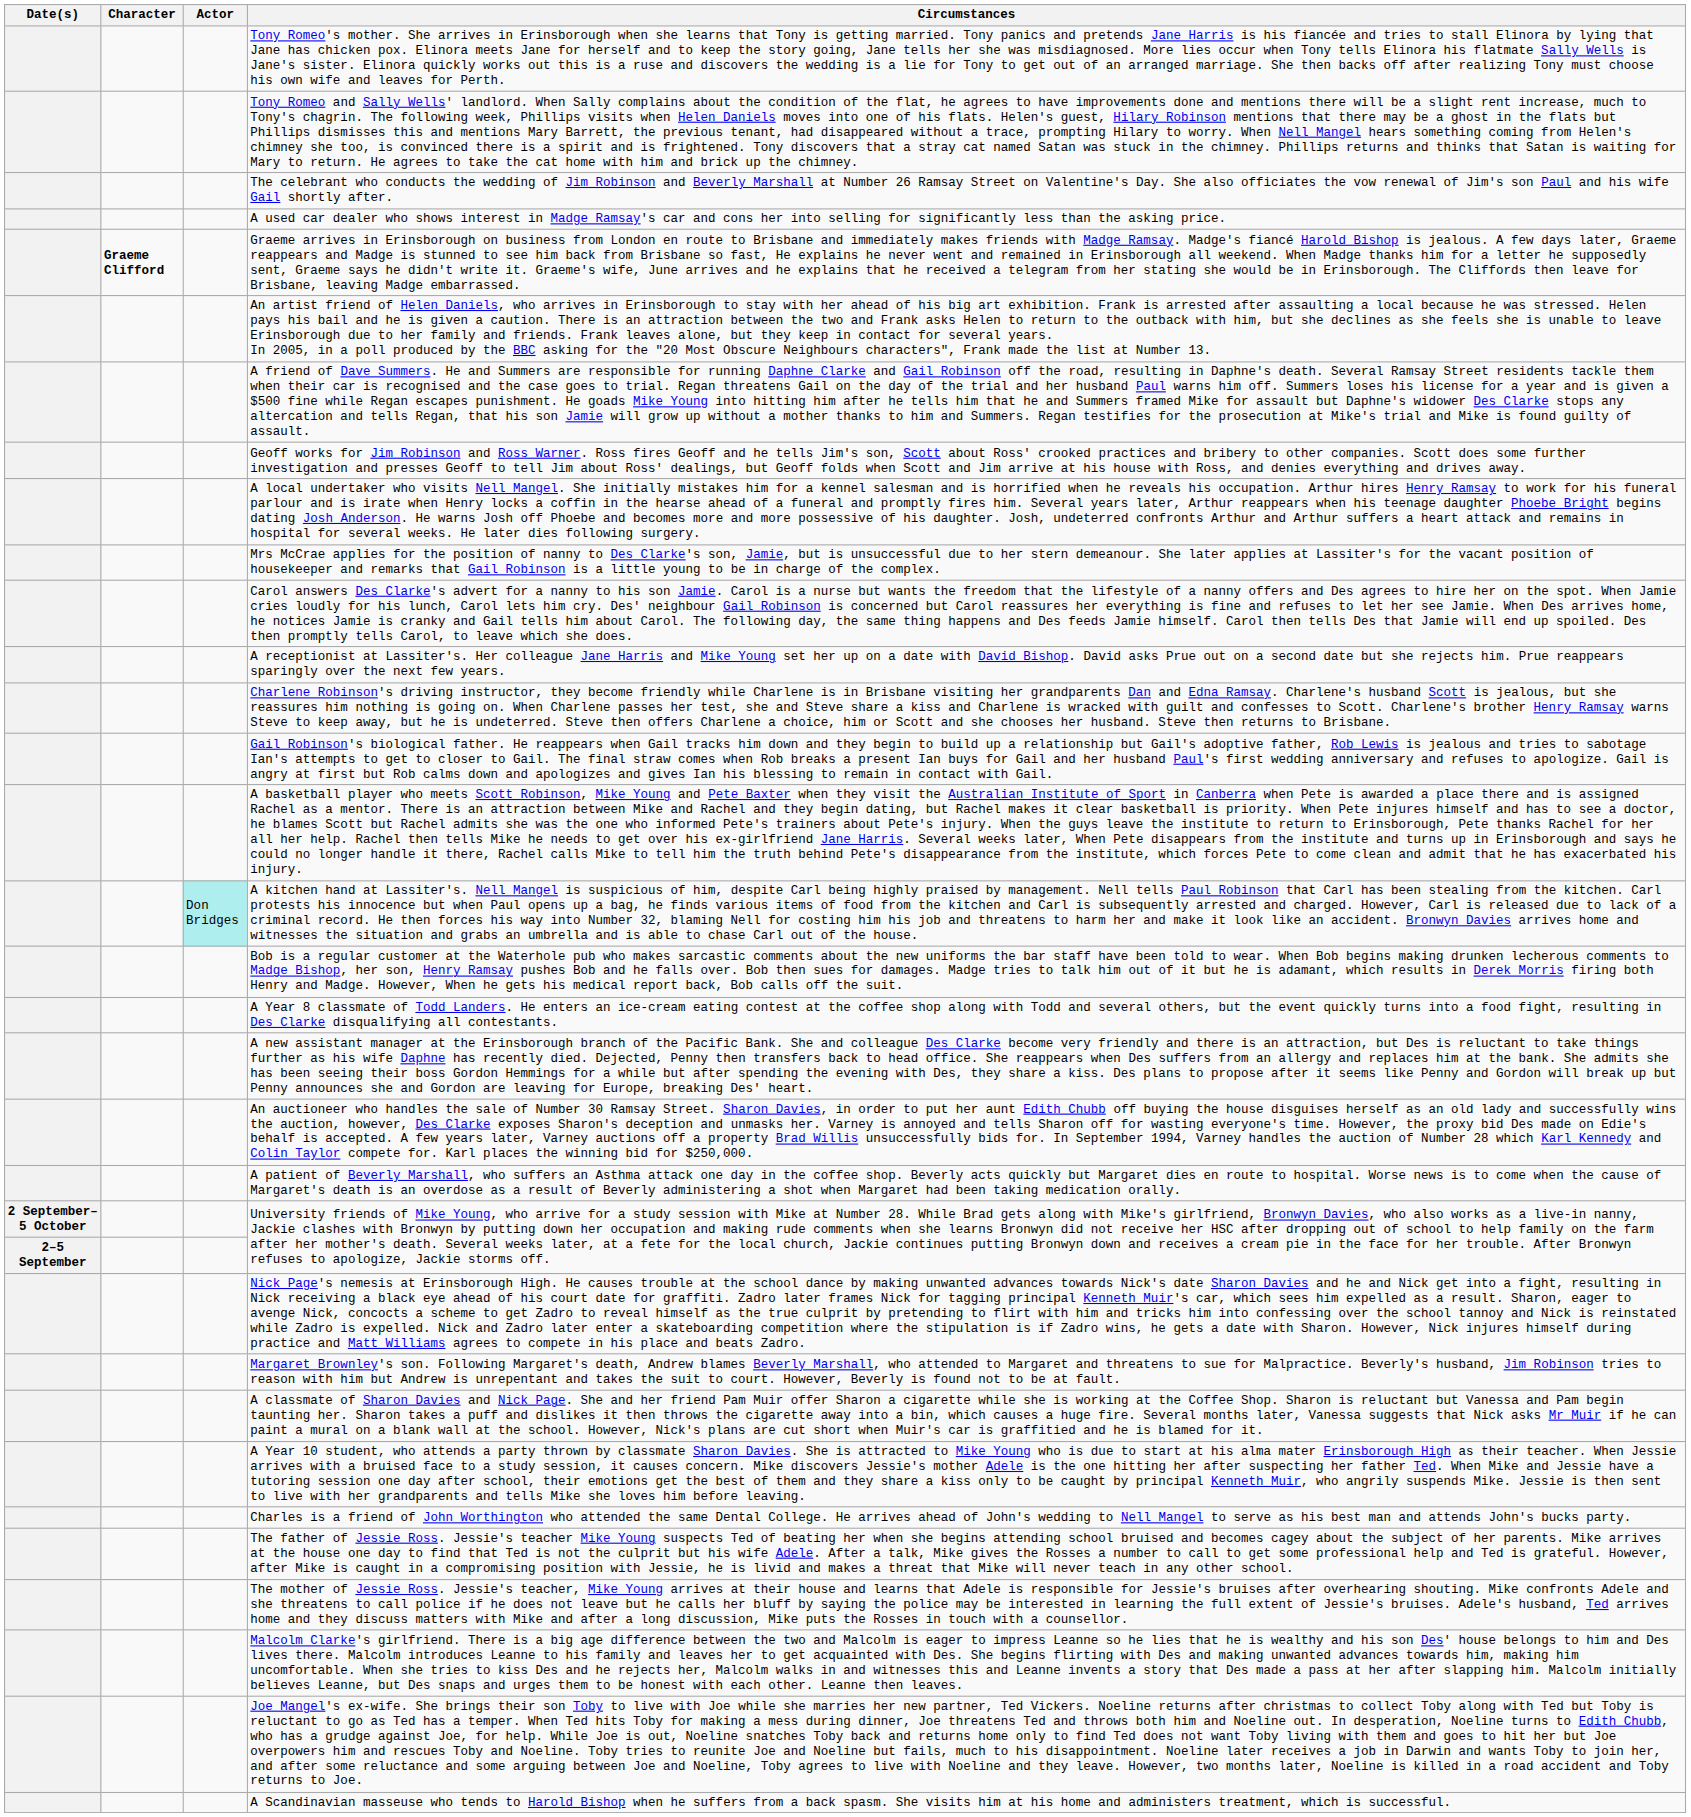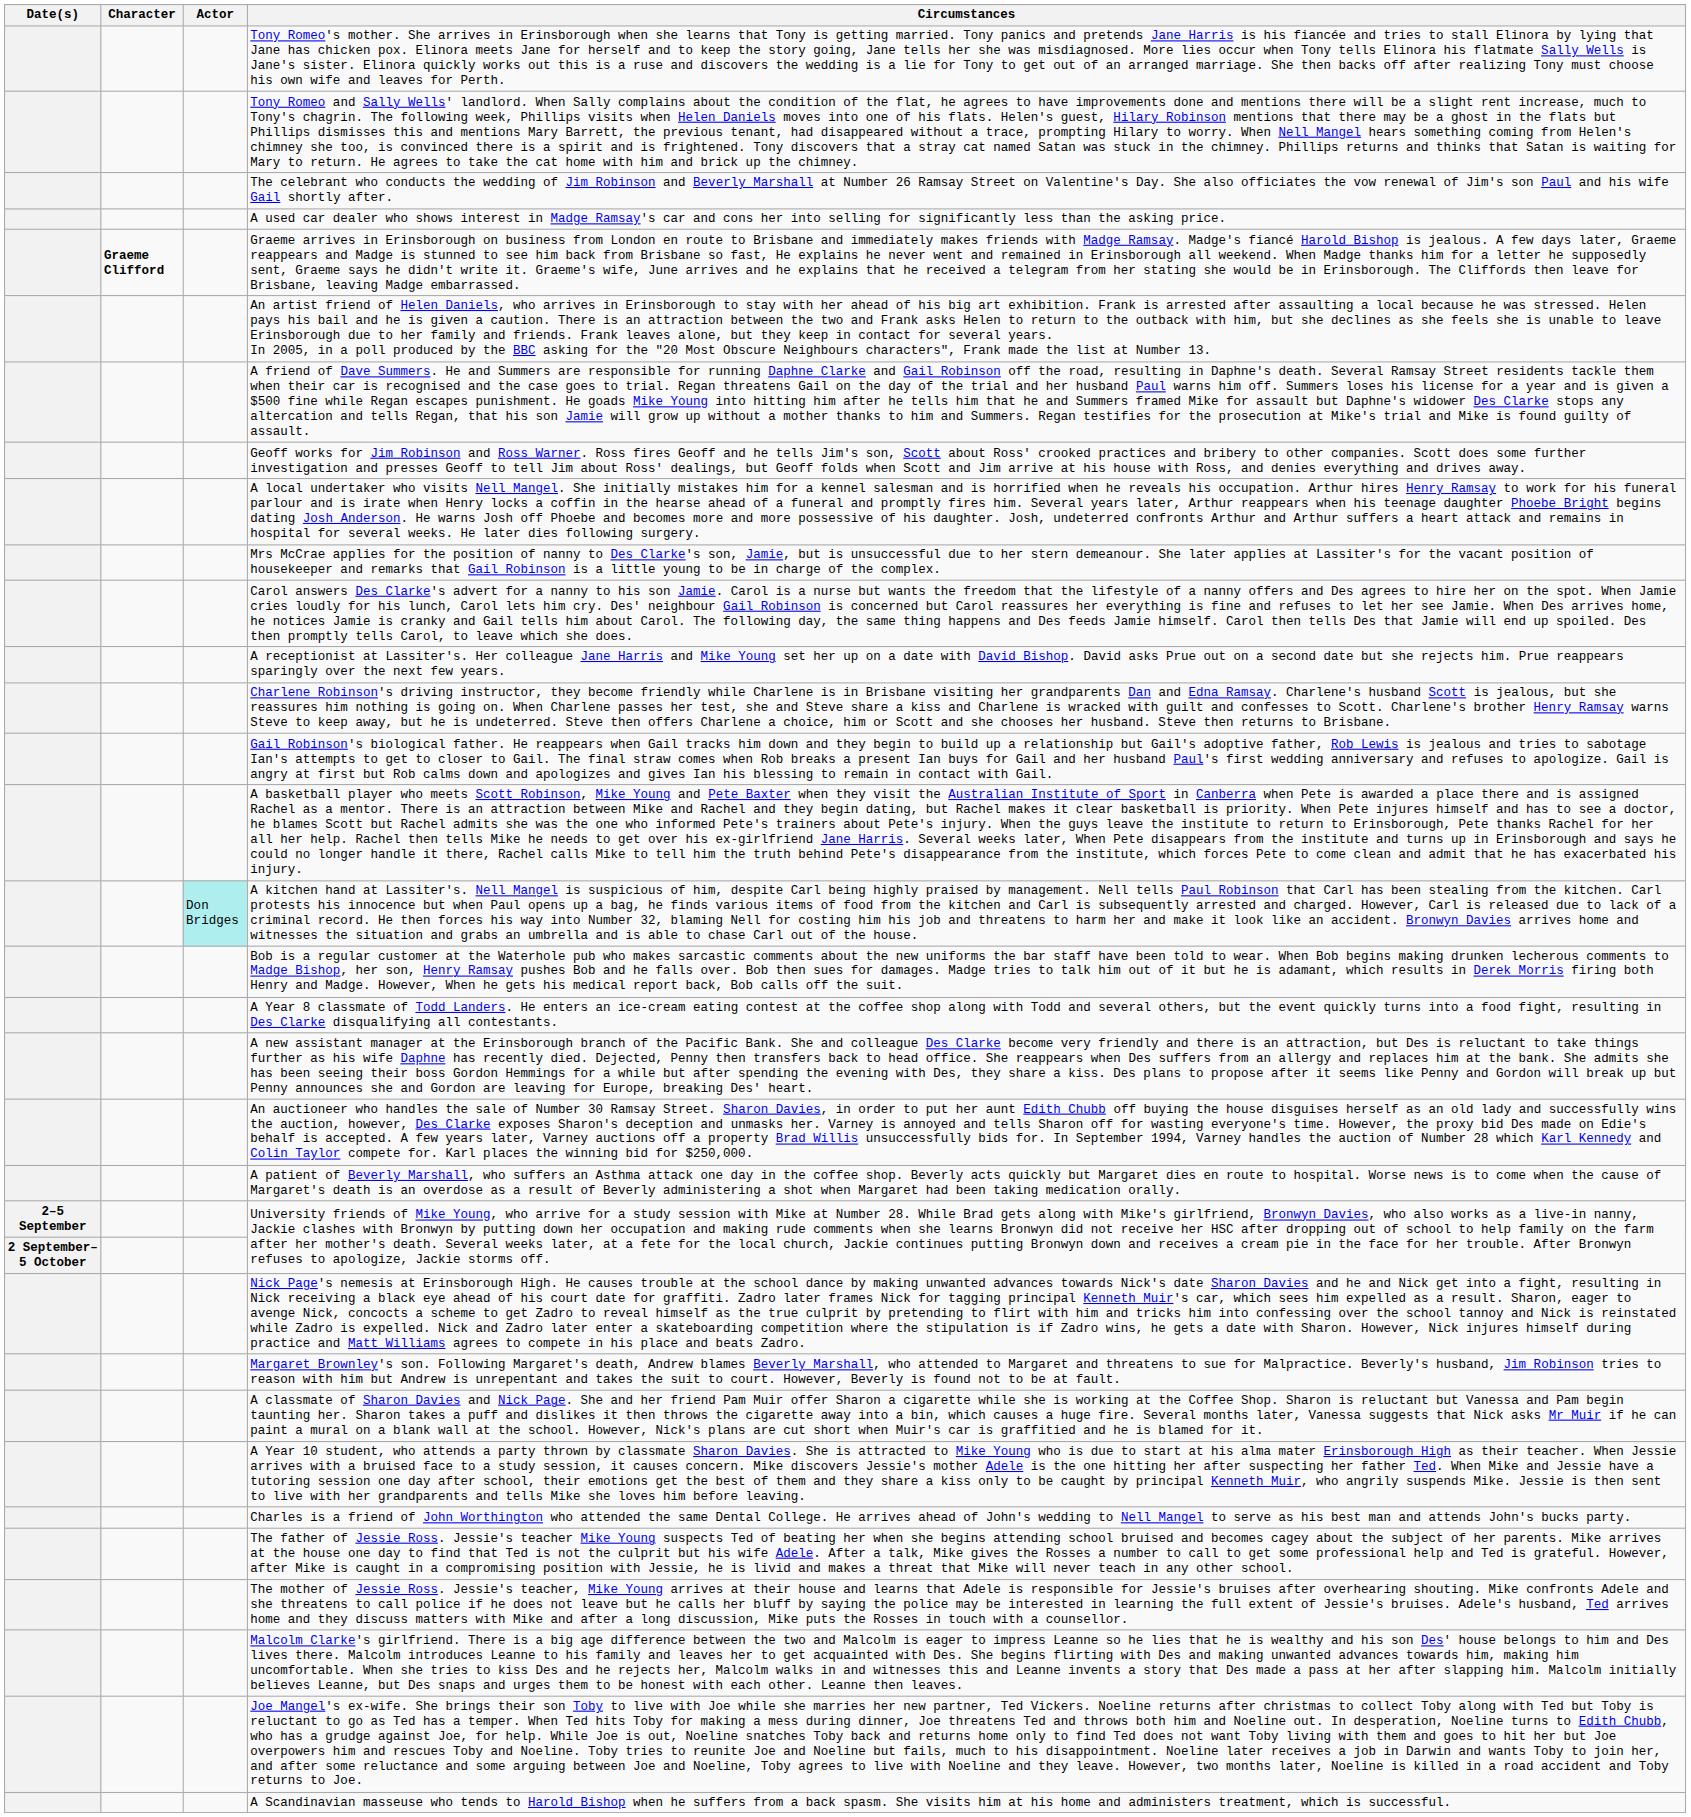(53, 1219) 2 September–5 October -> (53, 1219) 2–5 September
(53, 1255) 2–5 September -> (53, 1255) 2 September–5 October
